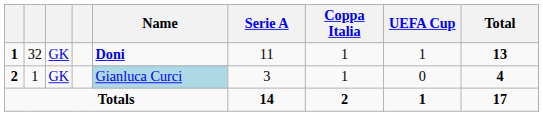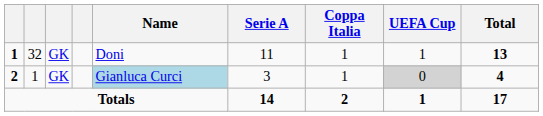(110, 54) bold -> (110, 54) normal
(422, 76) no background -> (422, 76) lightgrey background
